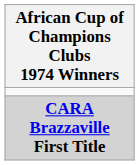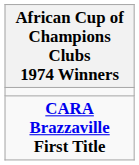(70, 127) lightgrey background -> (70, 127) no background
